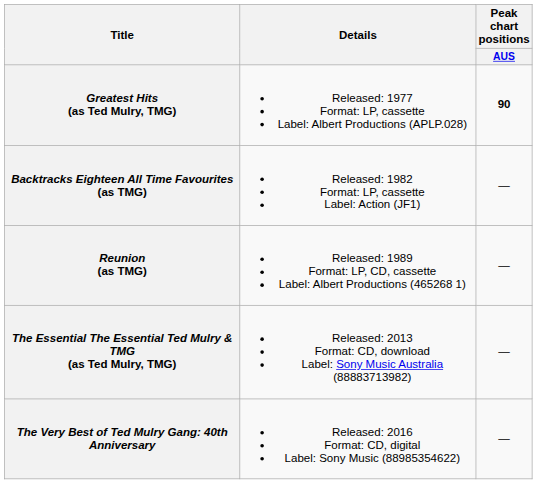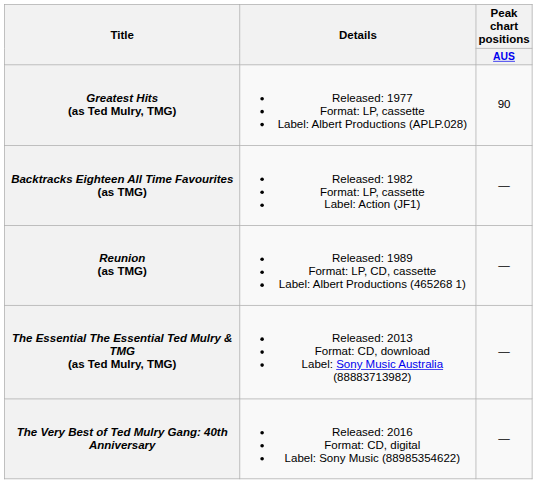(504, 105) bold -> (504, 105) normal
